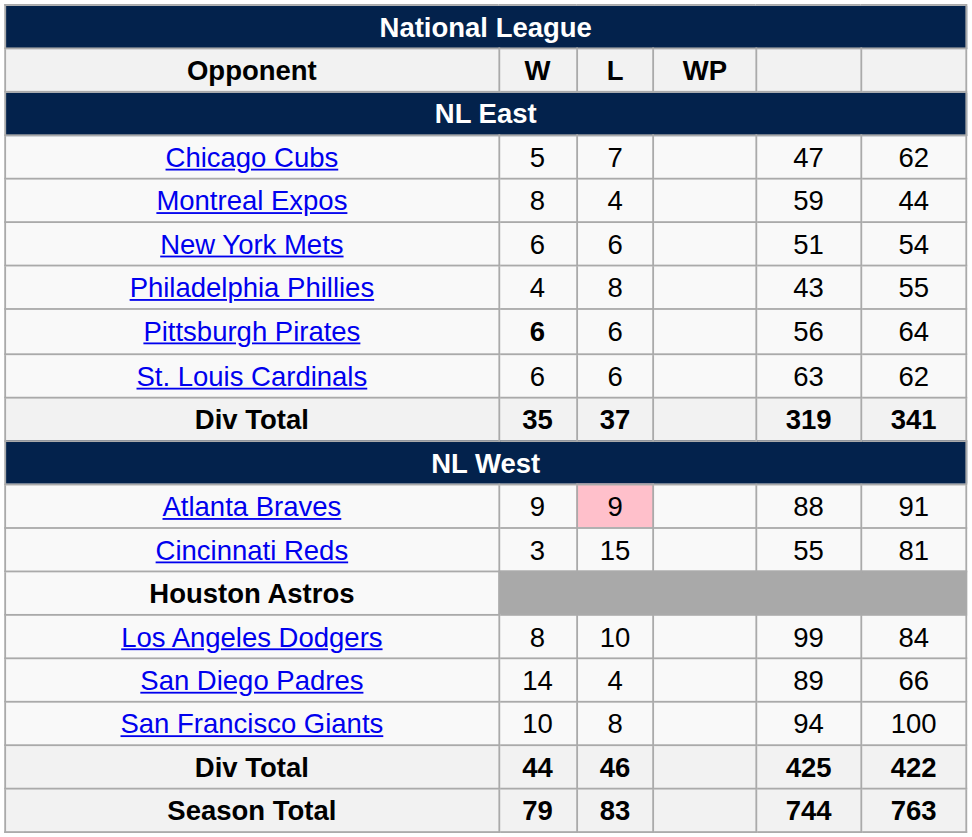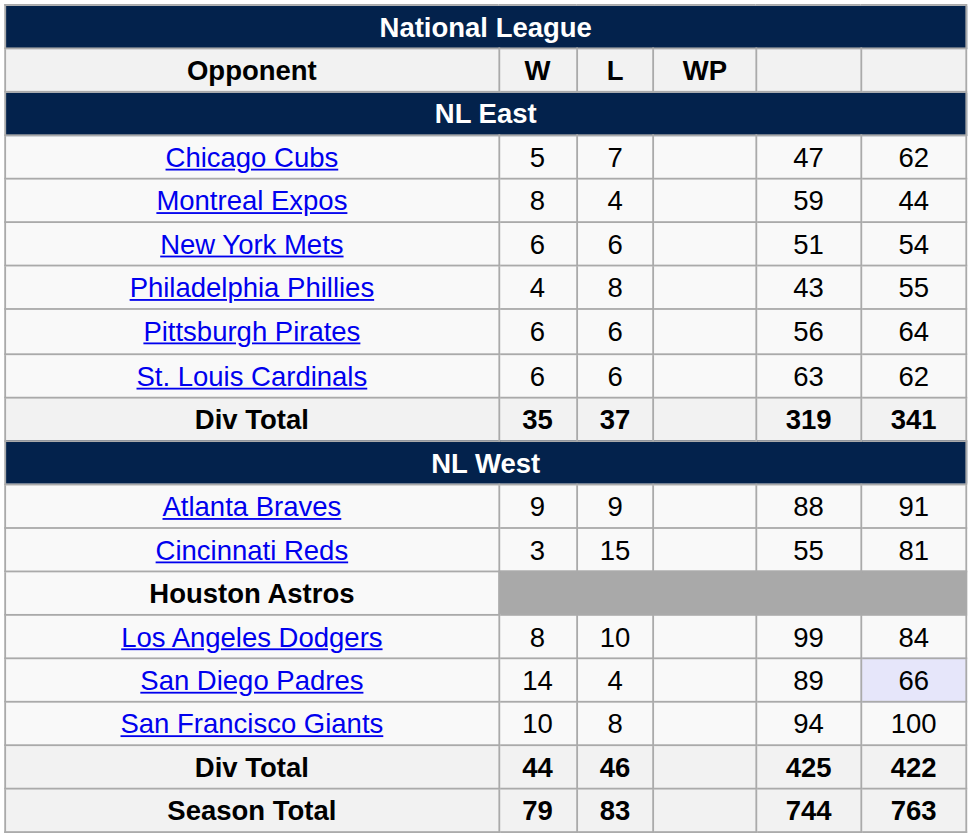(537, 332) bold -> (537, 332) normal
(615, 506) pink background -> (615, 506) no background
(914, 680) no background -> (914, 680) lavender background
